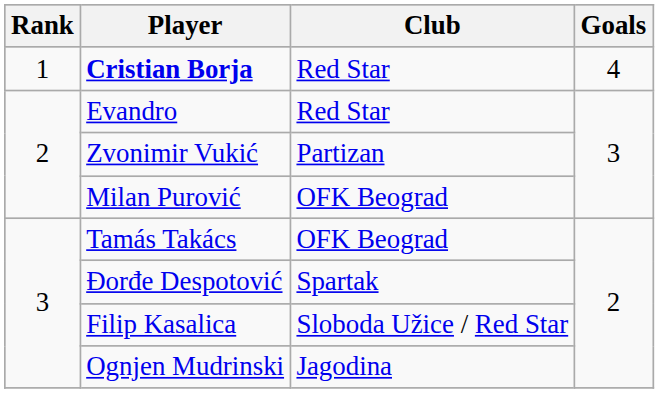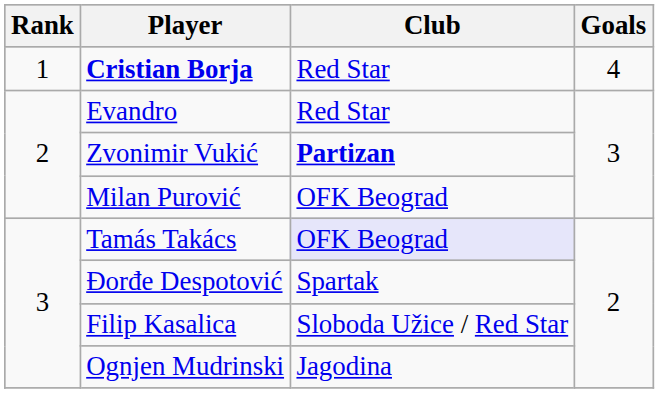(340, 153) normal -> (346, 153) bold
(372, 238) no background -> (372, 238) lavender background
